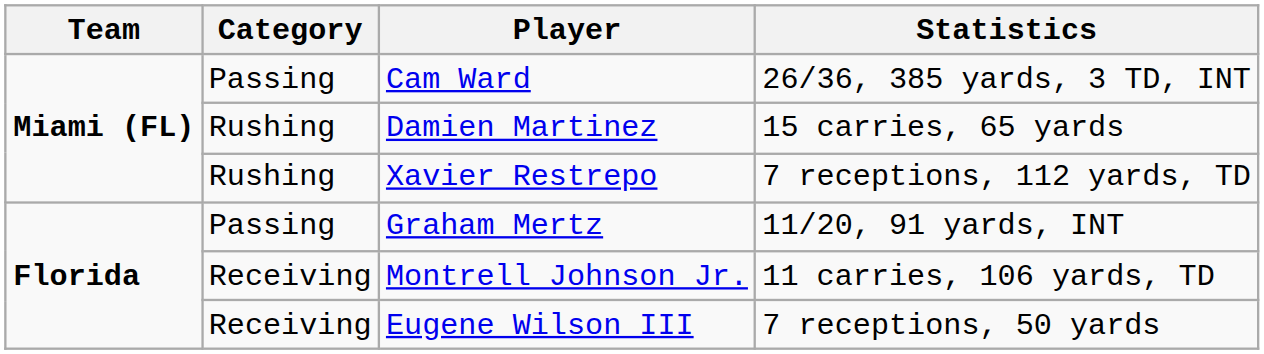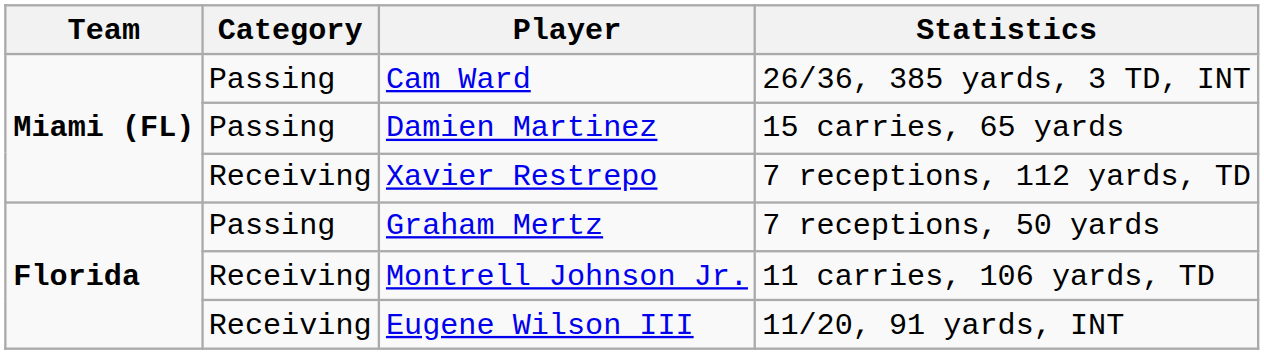(272, 128) Rushing -> (272, 128) Passing
(272, 177) Rushing -> (290, 177) Receiving
(943, 227) 11/20, 91 yards, INT -> (961, 227) 7 receptions, 50 yards
(961, 325) 7 receptions, 50 yards -> (943, 325) 11/20, 91 yards, INT
